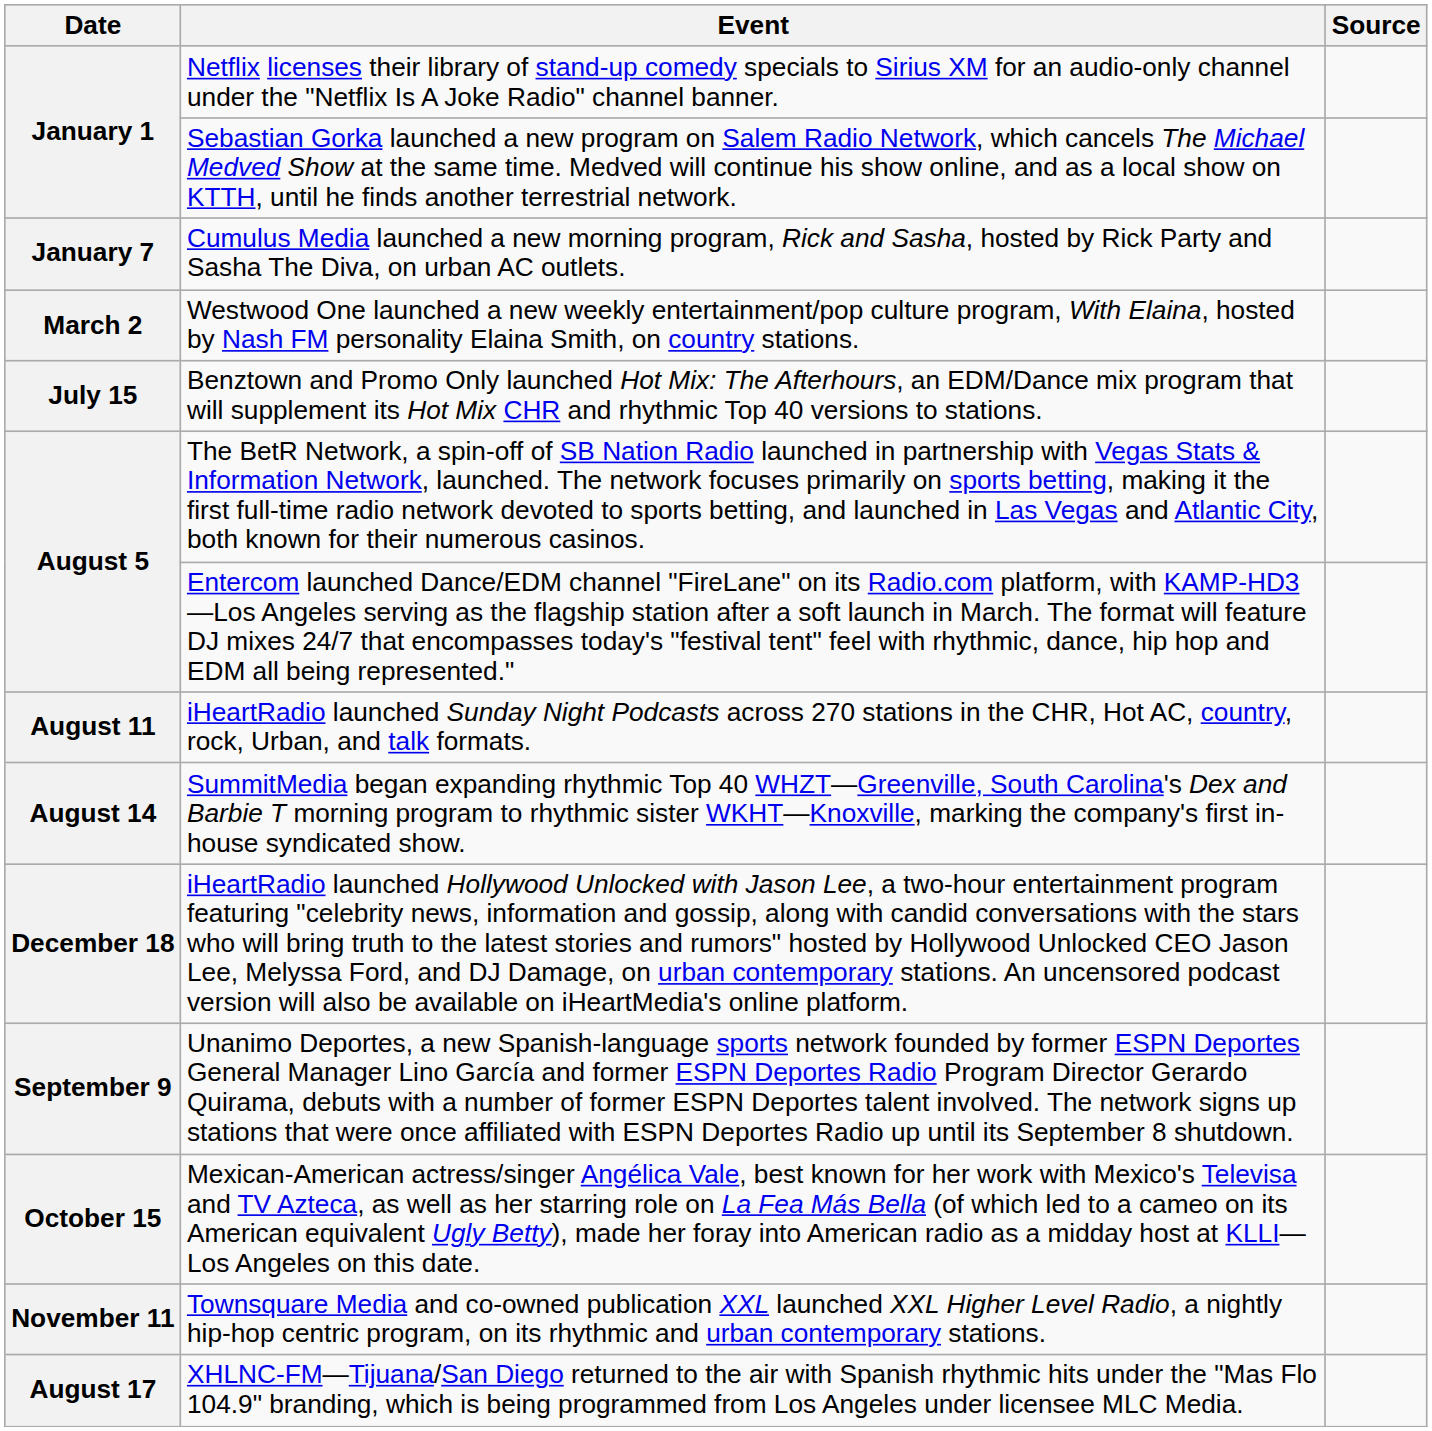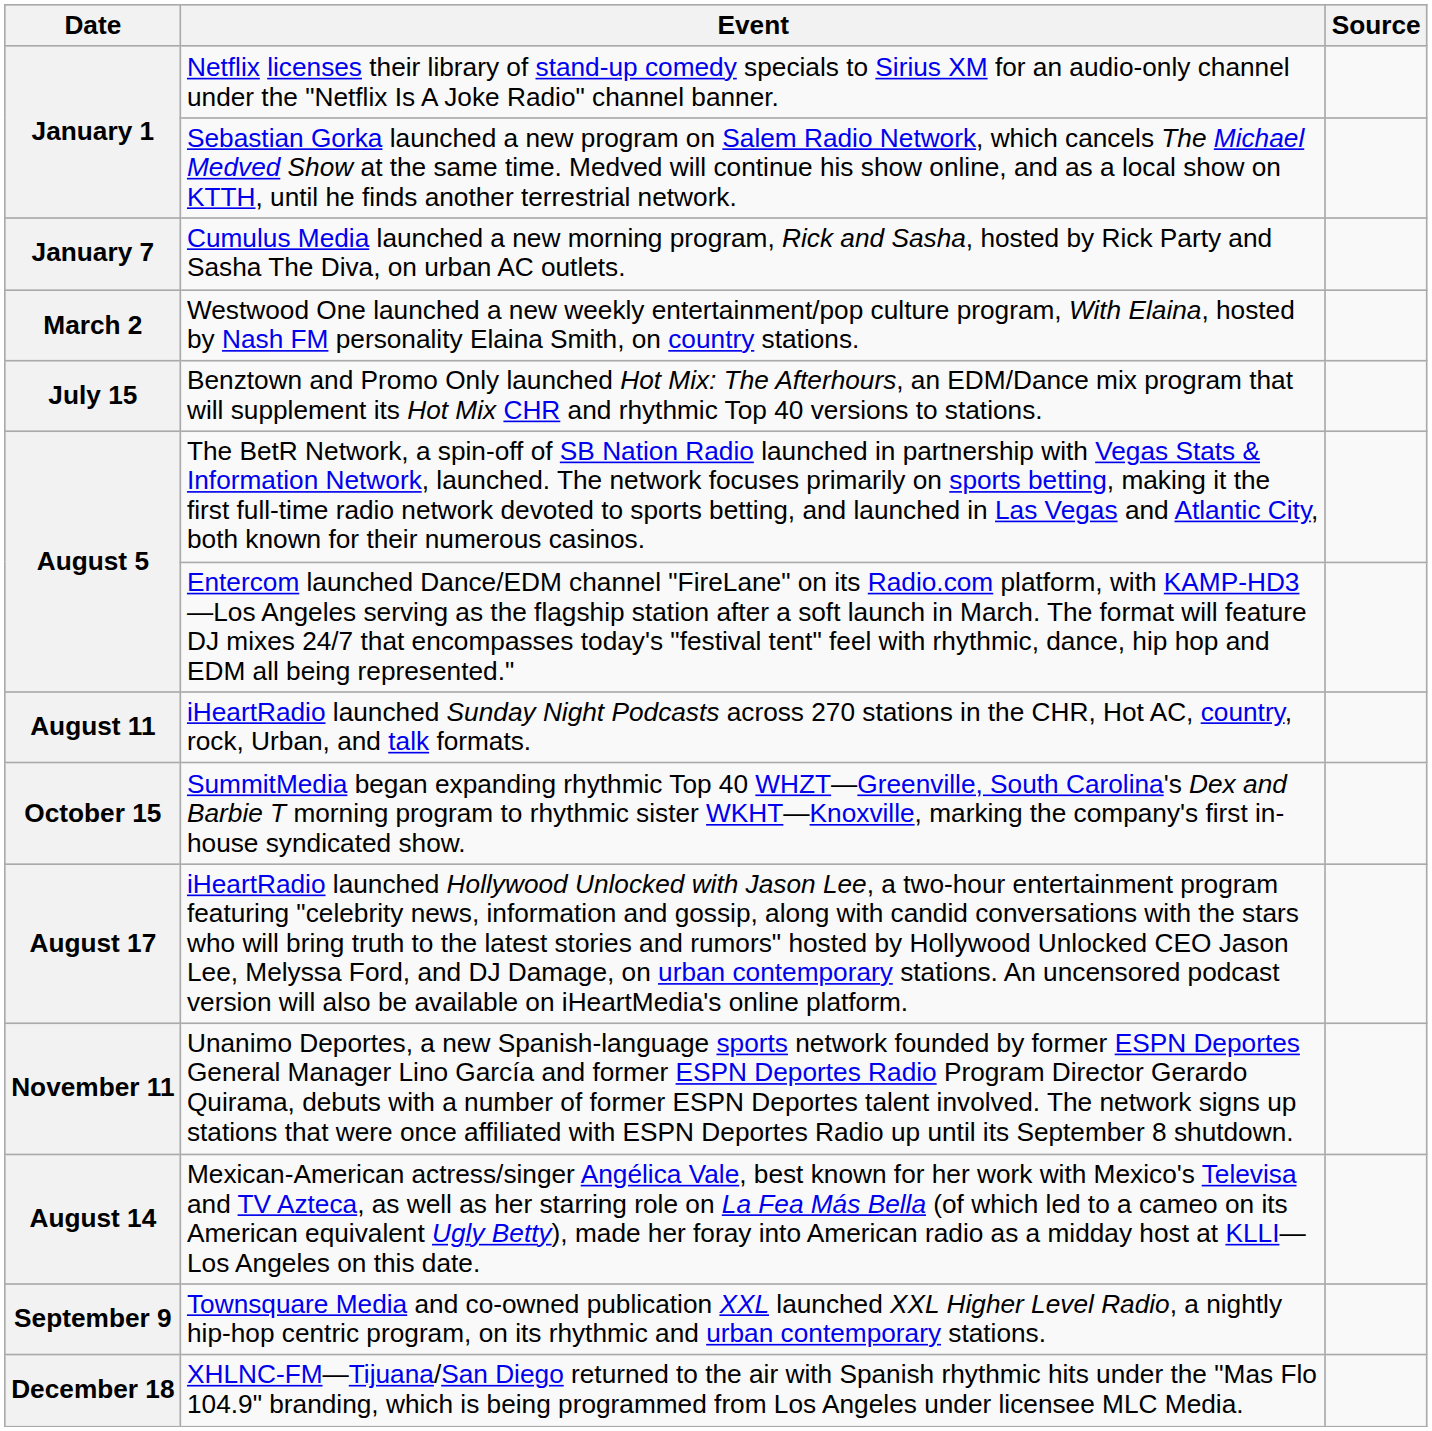(93, 813) August 14 -> (93, 813) October 15
(93, 943) December 18 -> (93, 943) August 17
(93, 1088) September 9 -> (93, 1088) November 11
(93, 1218) October 15 -> (93, 1218) August 14
(93, 1319) November 11 -> (93, 1319) September 9
(93, 1390) August 17 -> (93, 1390) December 18
